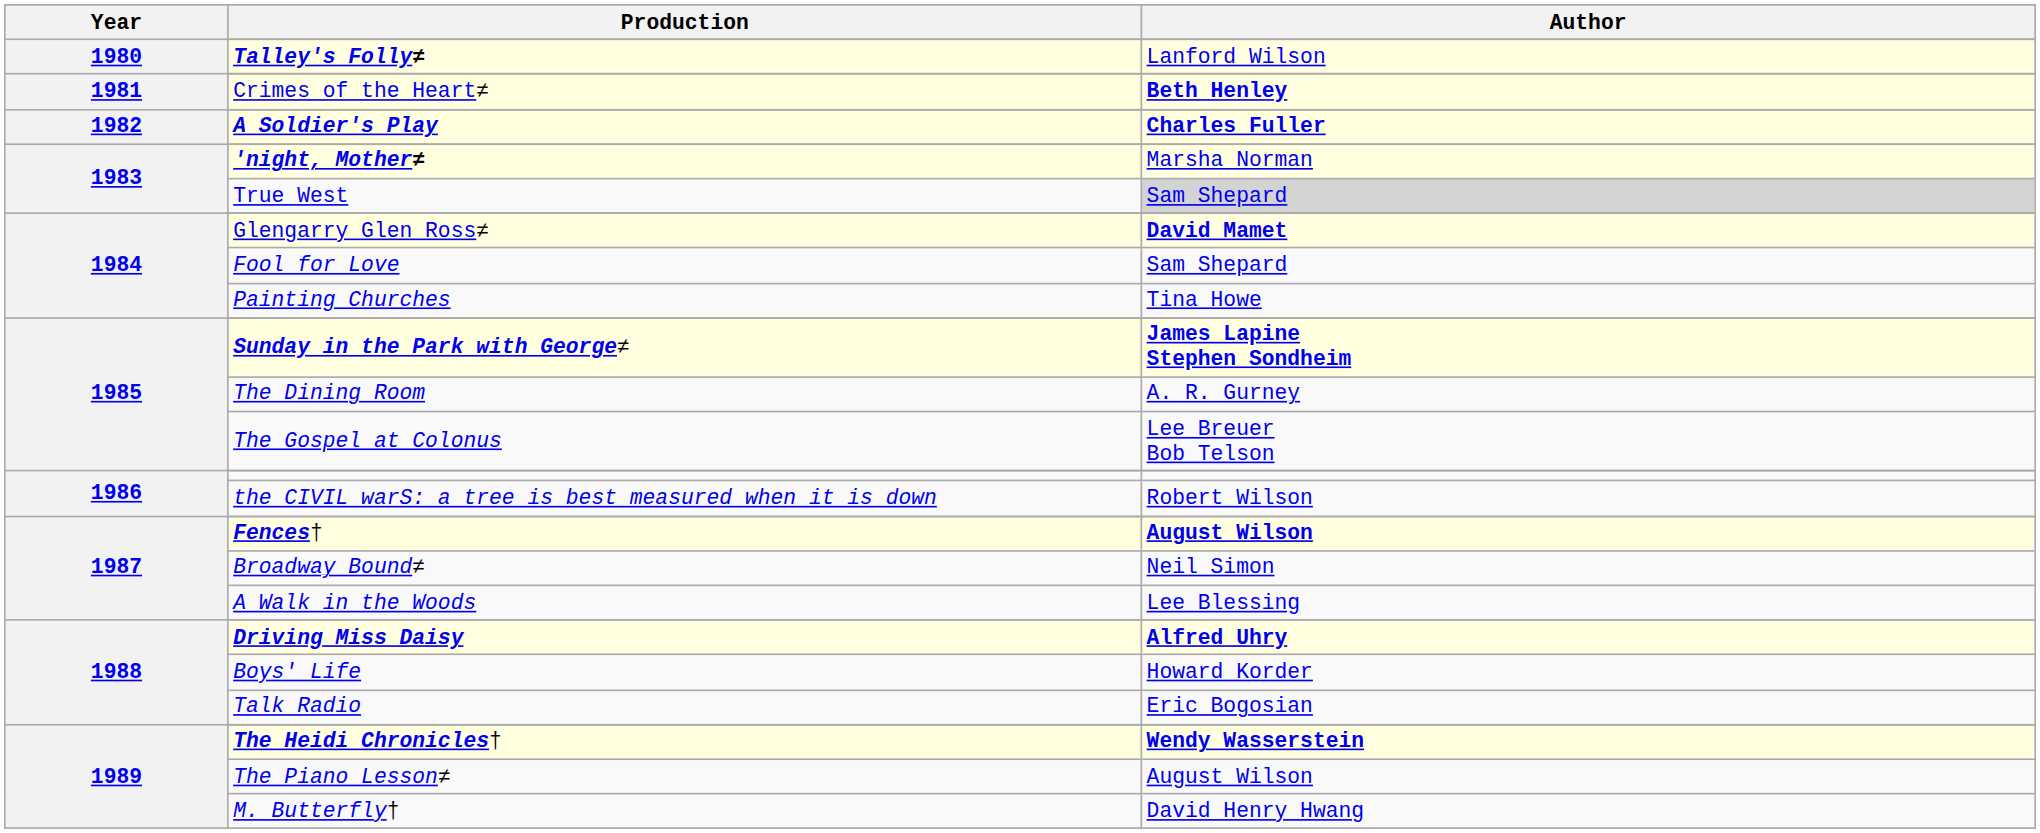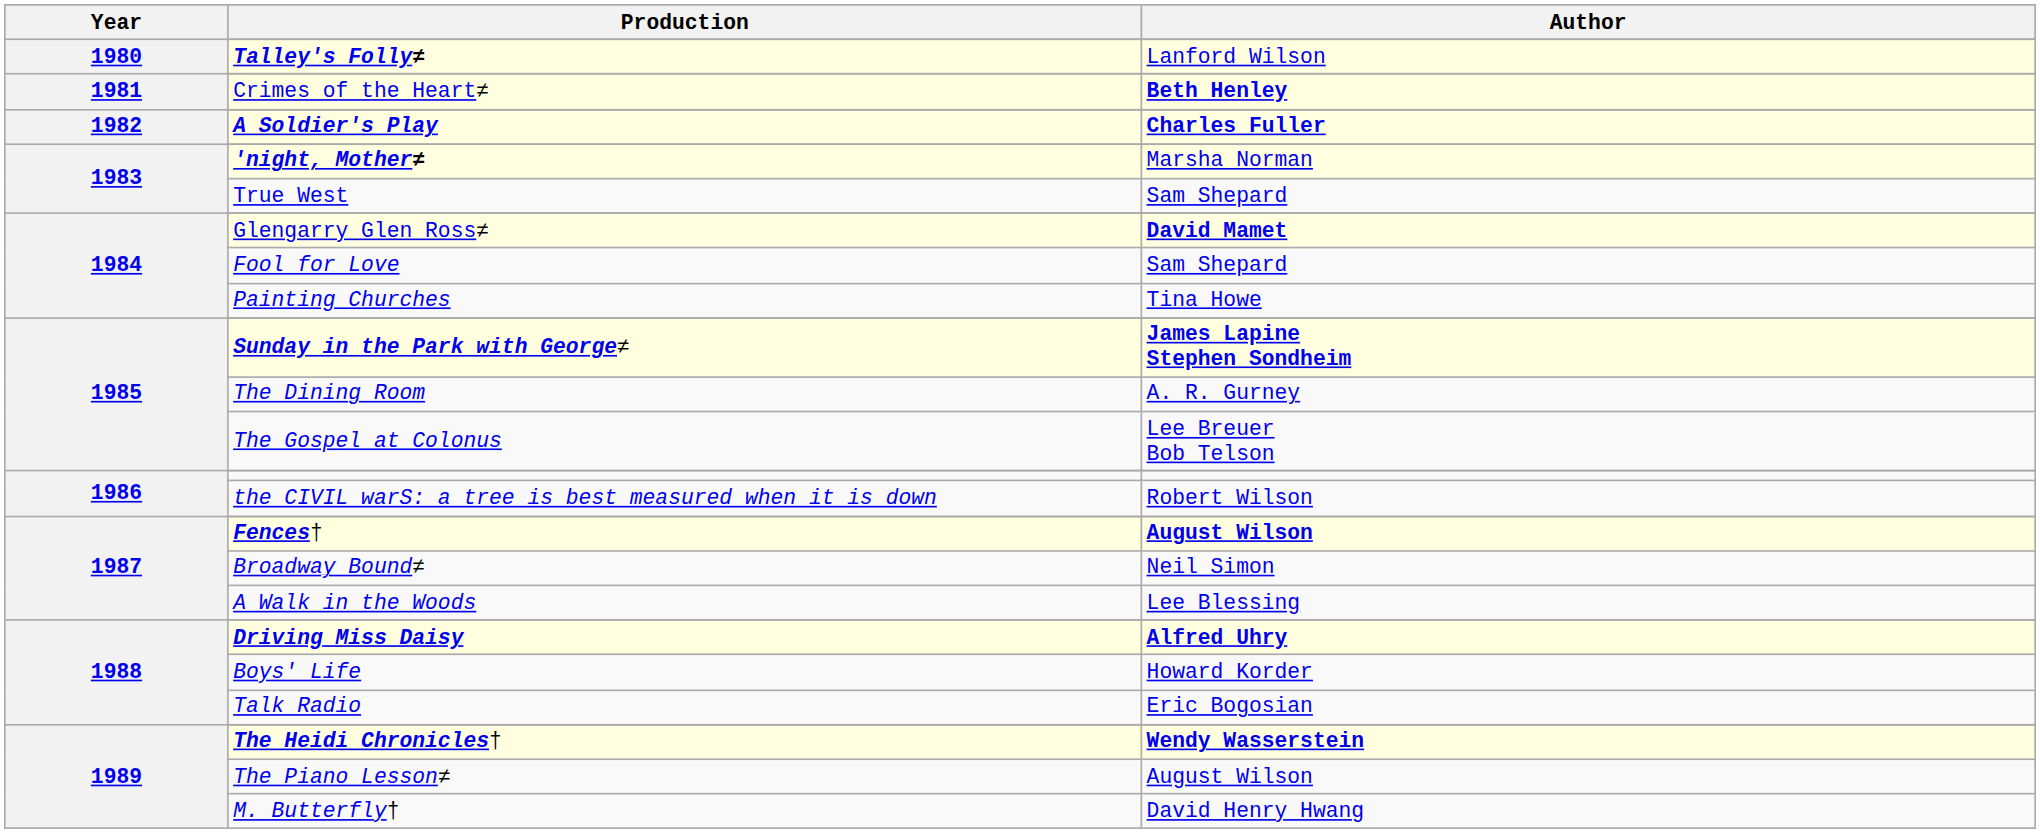(1217, 196) lightgrey background -> (1217, 196) no background
